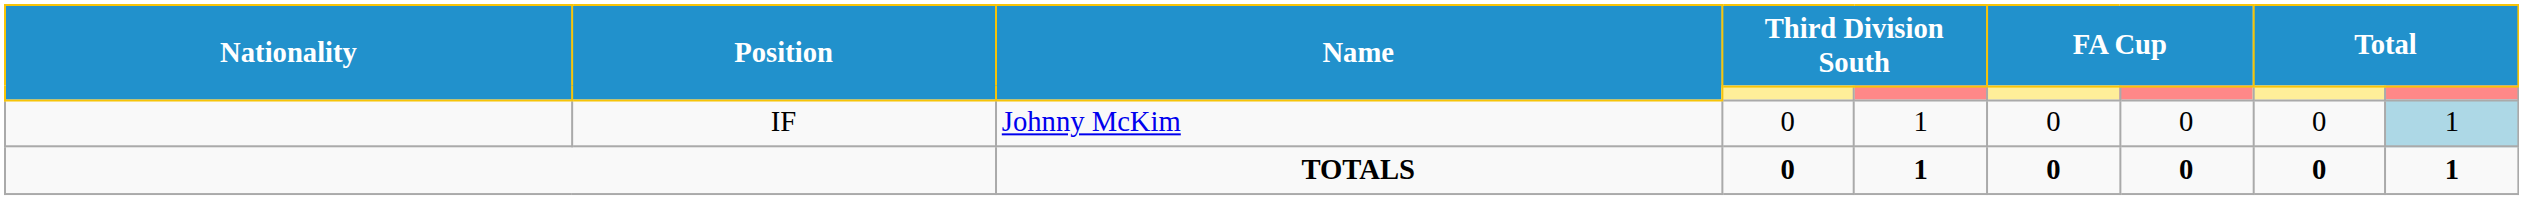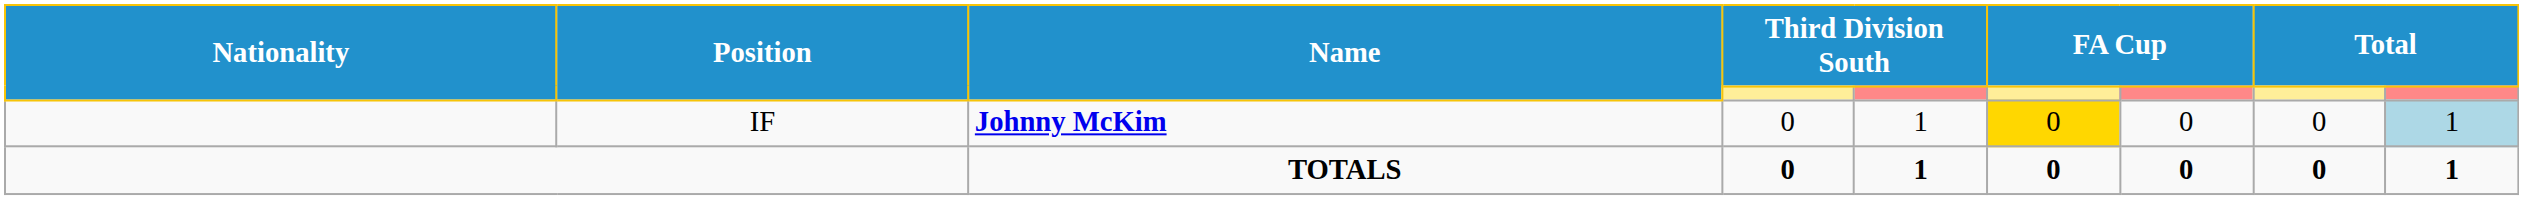(1091, 123) normal -> (1071, 123) bold
(2053, 123) no background -> (2053, 123) gold background
